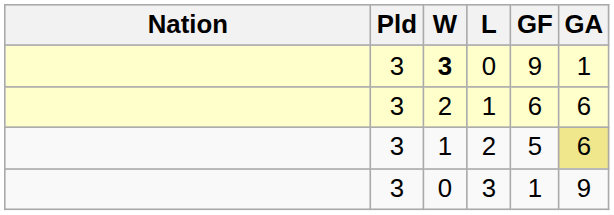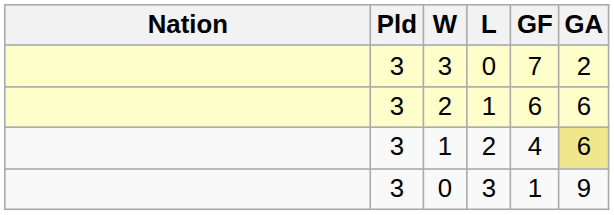(445, 65) bold -> (445, 65) normal
(535, 65) 9 -> (535, 65) 7
(584, 65) 1 -> (584, 65) 2
(535, 147) 5 -> (535, 147) 4
